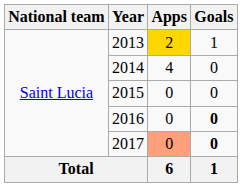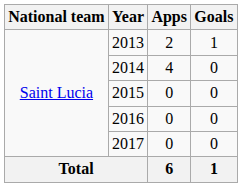(169, 42) gold background -> (169, 42) no background
(214, 118) bold -> (214, 118) normal
(169, 144) lightsalmon background -> (169, 144) no background
(214, 144) bold -> (214, 144) normal
